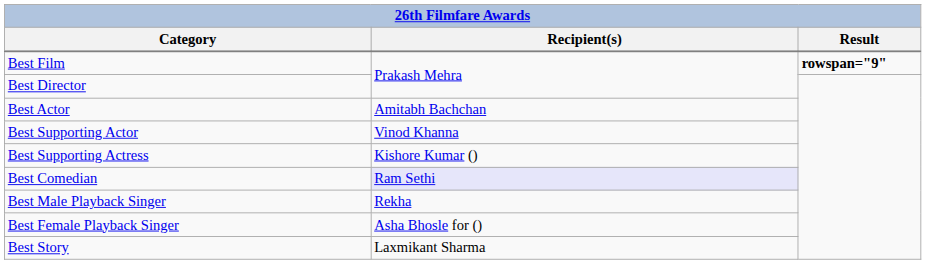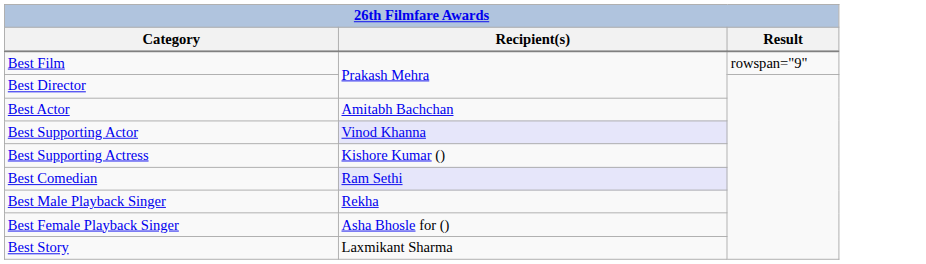(844, 63) bold -> (769, 63) normal
(416, 132) no background -> (384, 132) lavender background
